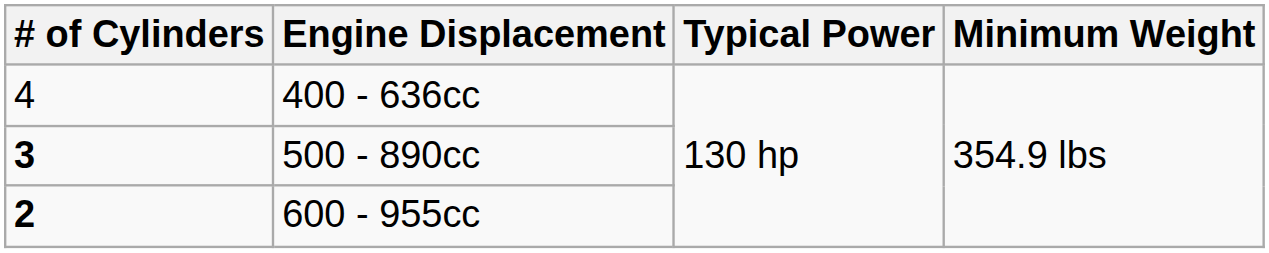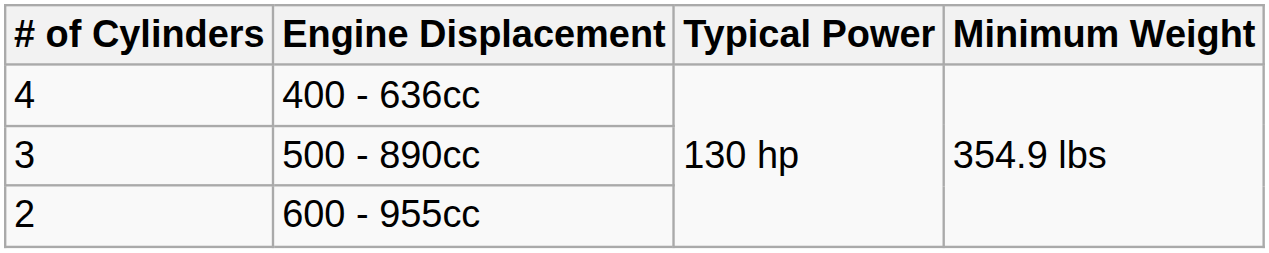(24, 154) bold -> (24, 154) normal
(24, 214) bold -> (24, 214) normal
